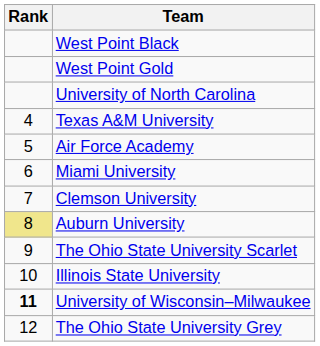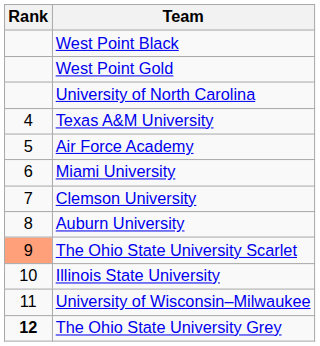(28, 224) khaki background -> (28, 224) no background
(28, 250) no background -> (28, 250) lightsalmon background
(28, 302) bold -> (28, 302) normal
(28, 328) normal -> (28, 328) bold
